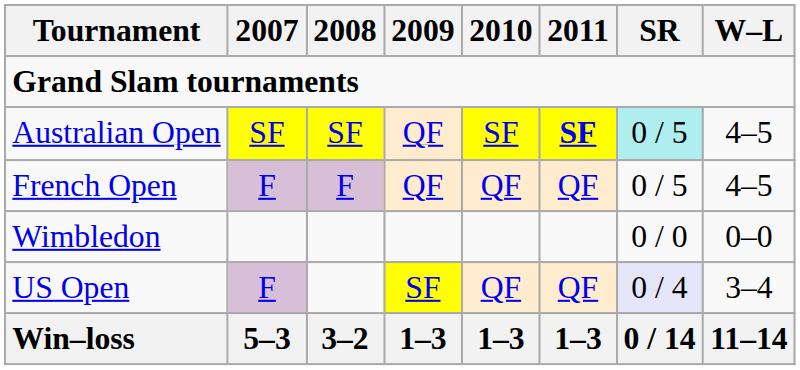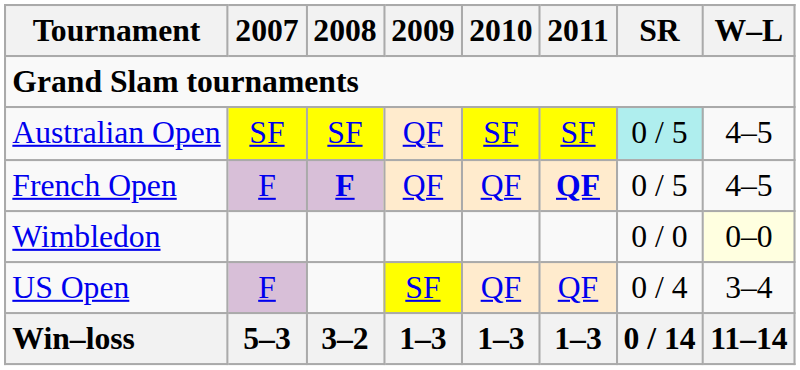(578, 132) bold -> (578, 132) normal
(345, 183) normal -> (345, 183) bold
(578, 183) normal -> (578, 183) bold
(749, 235) no background -> (749, 235) lightyellow background
(660, 286) lavender background -> (660, 286) no background
